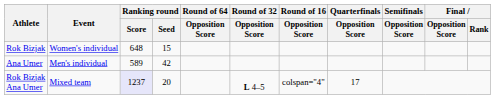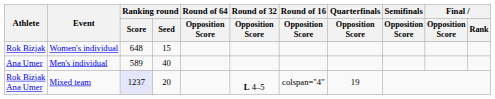(166, 63) 42 -> (166, 63) 40
(355, 82) 17 -> (355, 82) 19
